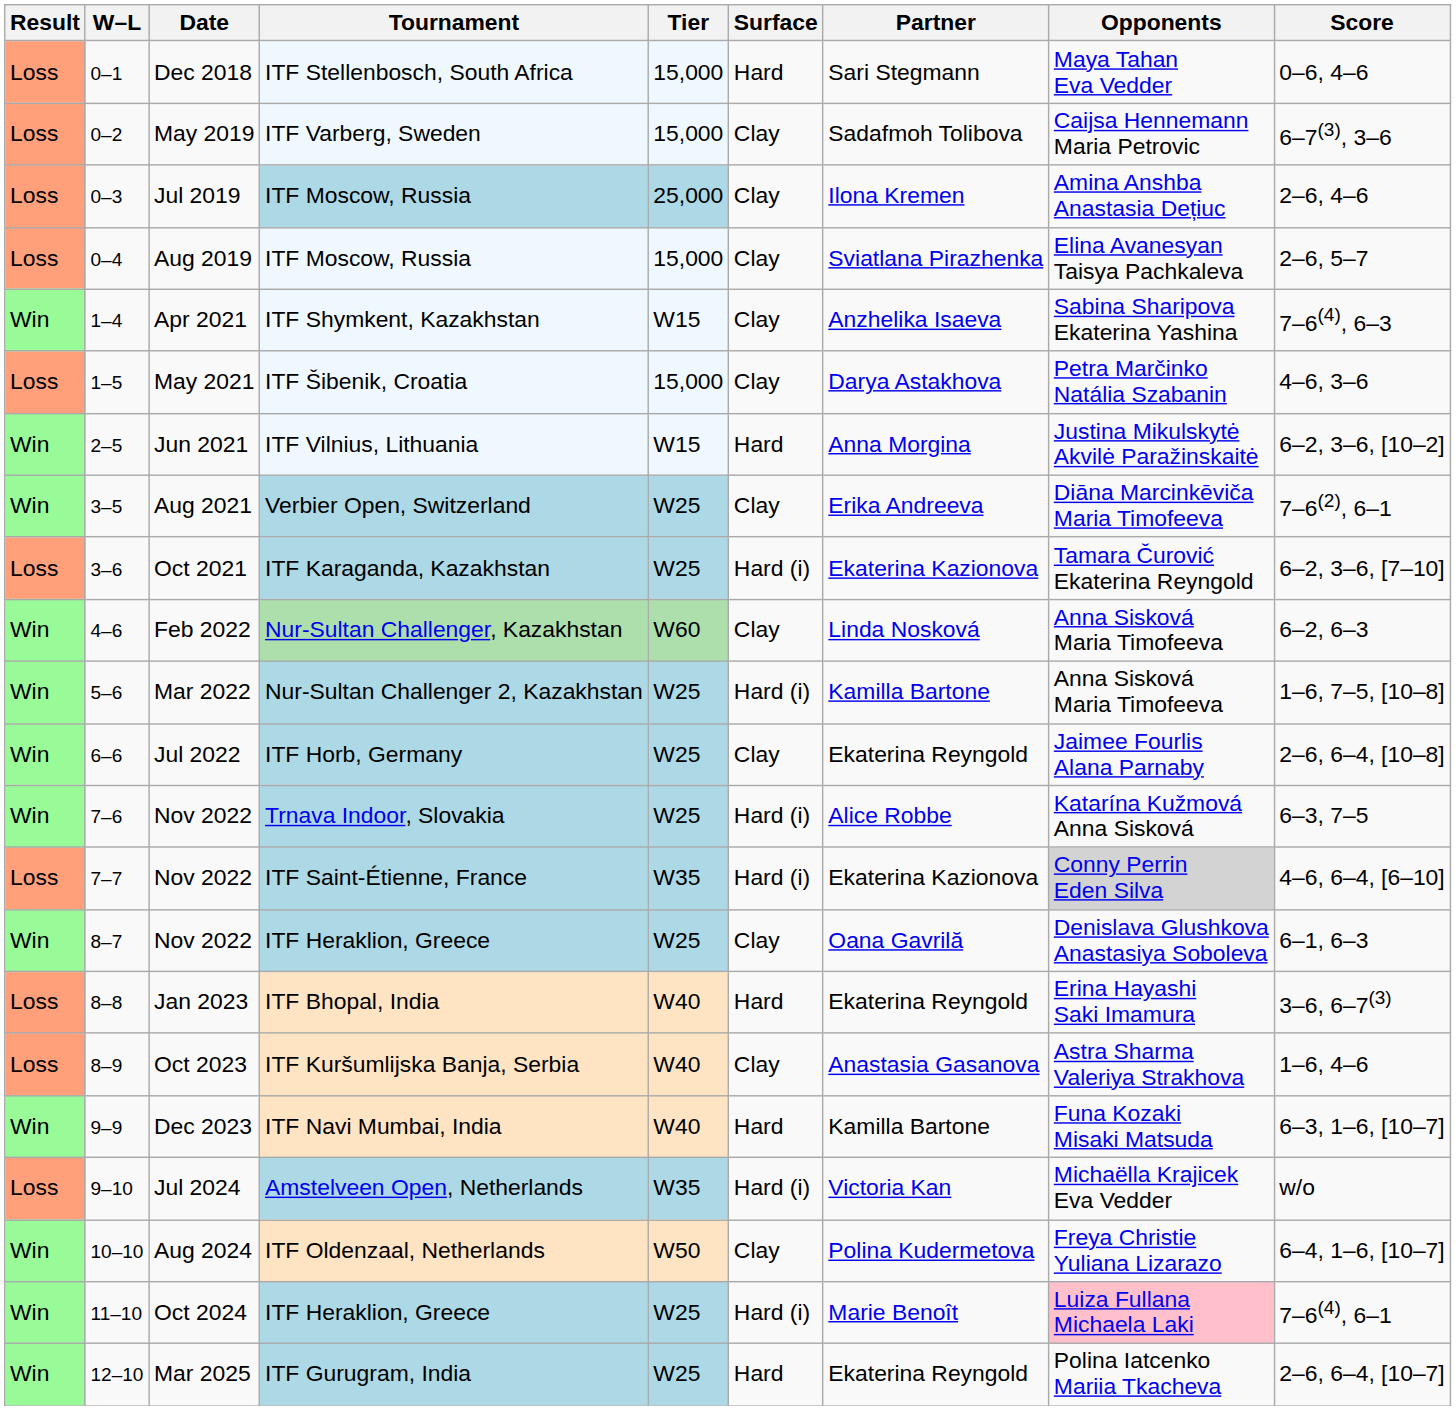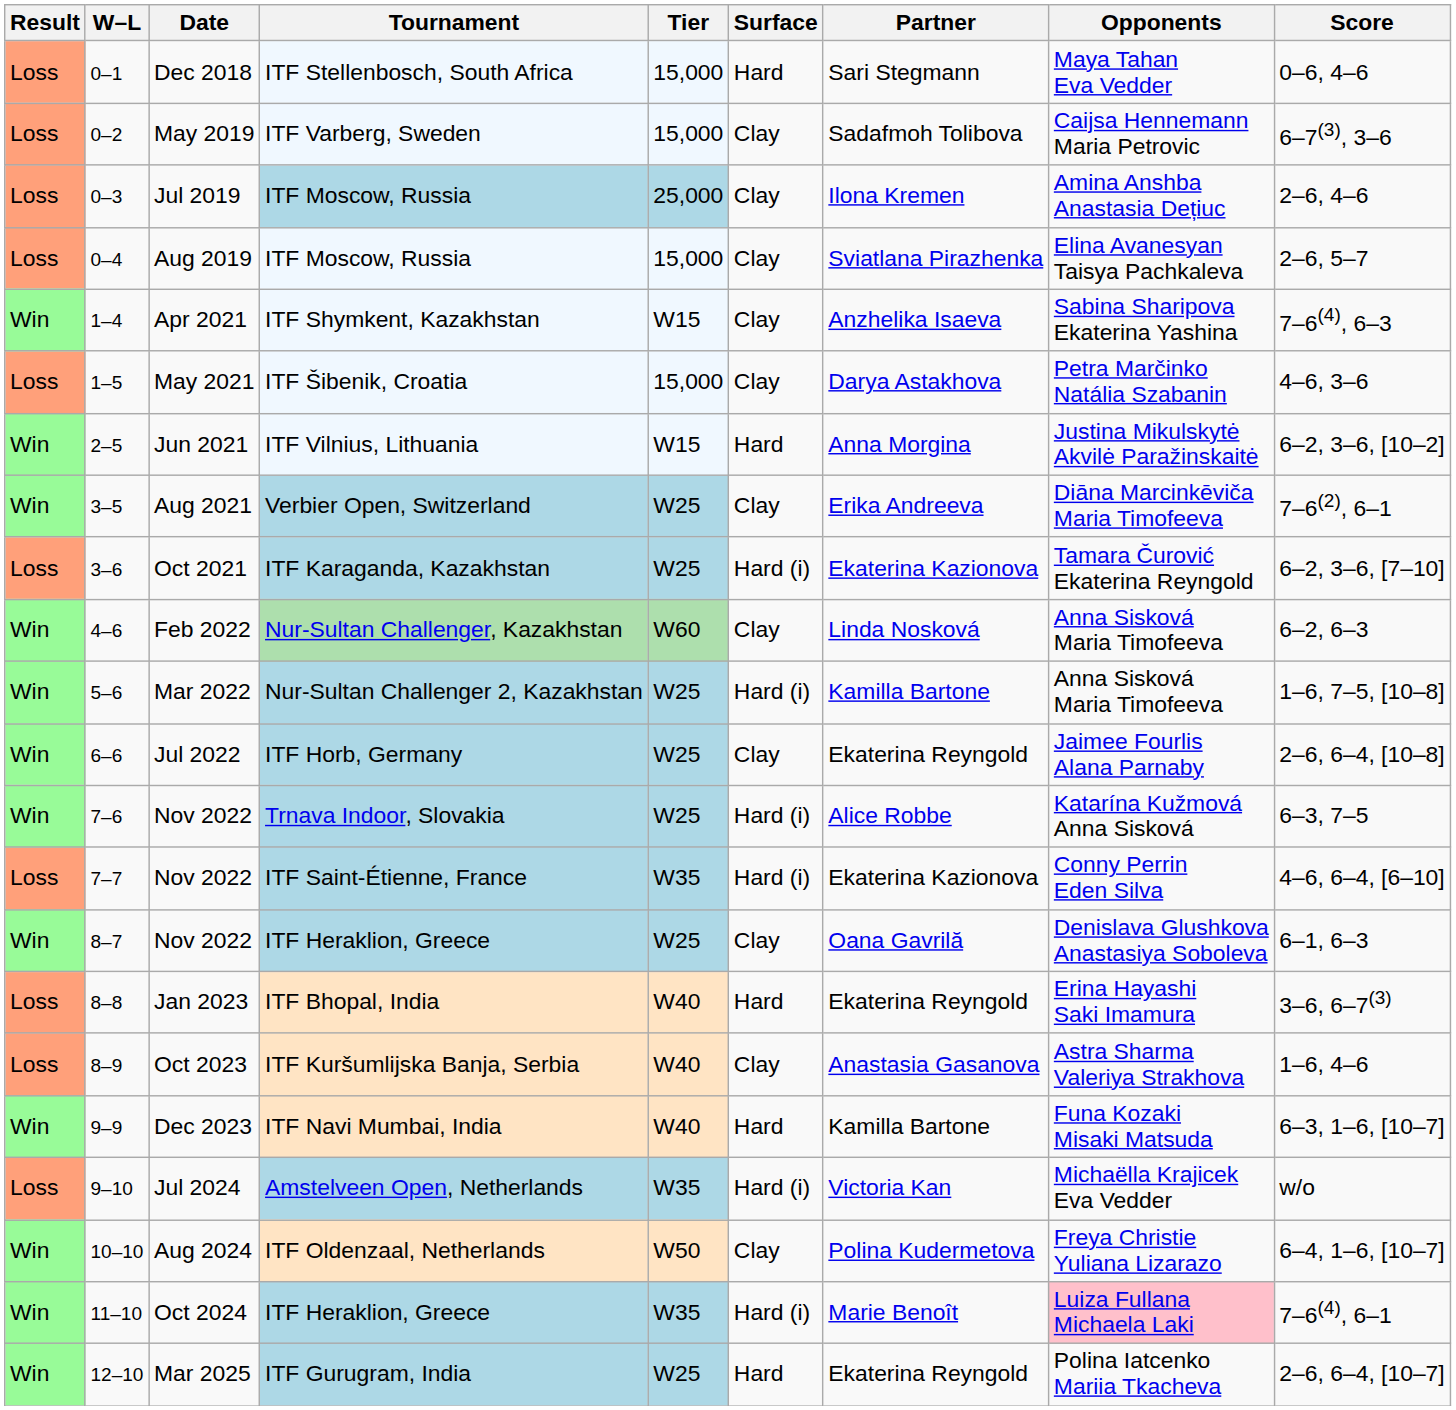(1121, 878) lightgrey background -> (1121, 878) no background
(677, 1312) W25 -> (677, 1312) W35
